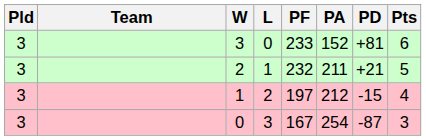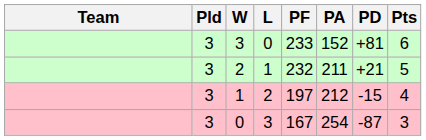columns swapped: (132, 17) <-> (21, 17)
